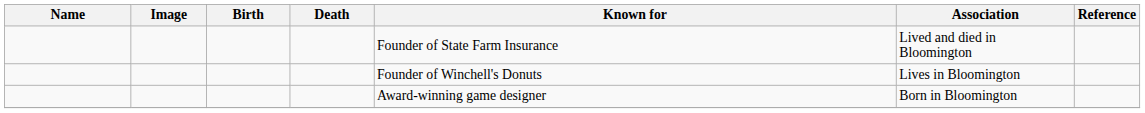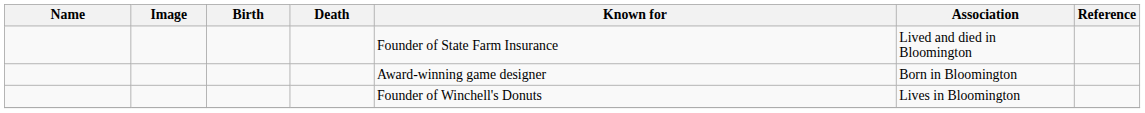(459, 74) Founder of Winchell's Donuts -> (462, 74) Award-winning game designer
(960, 74) Lives in Bloomington -> (958, 74) Born in Bloomington
(462, 96) Award-winning game designer -> (459, 96) Founder of Winchell's Donuts
(958, 96) Born in Bloomington -> (960, 96) Lives in Bloomington
